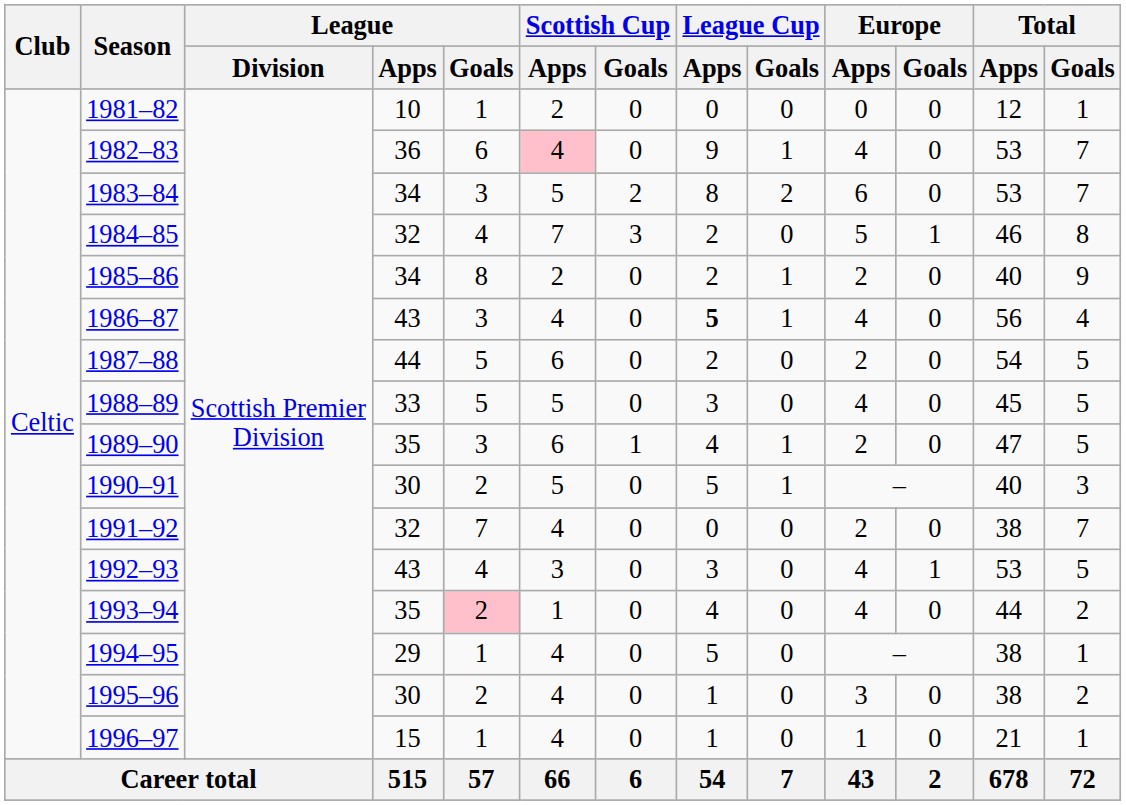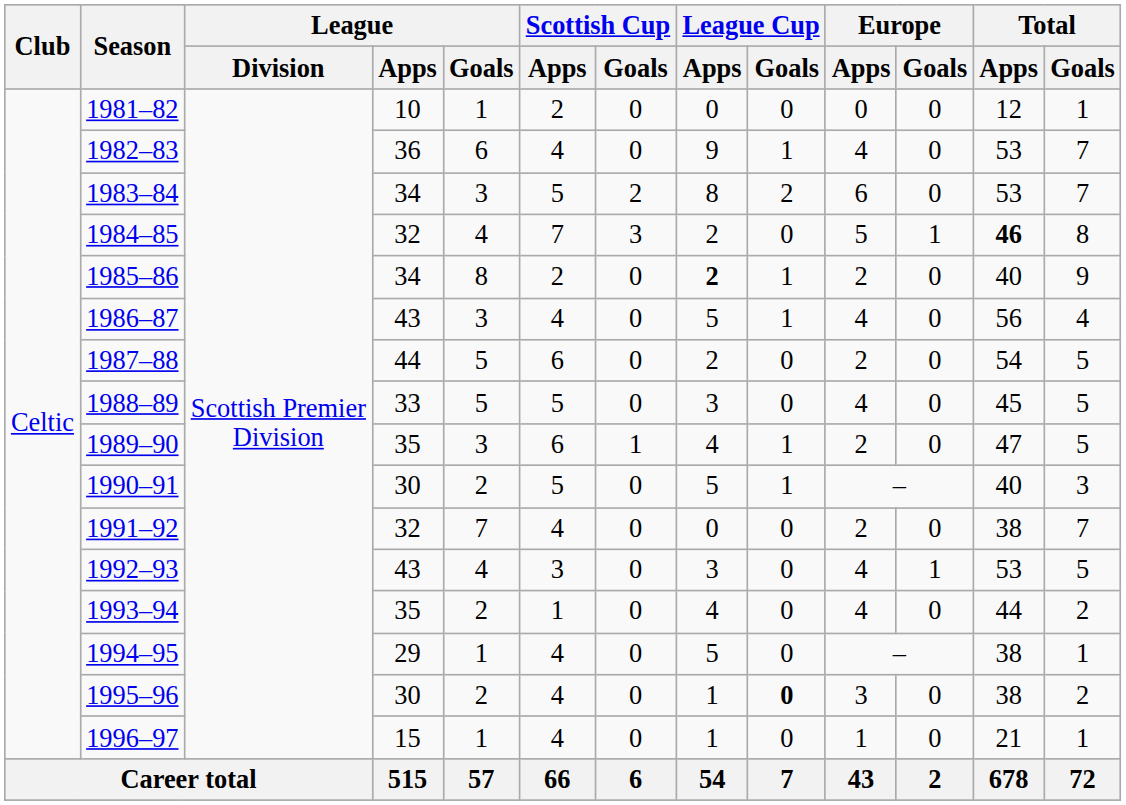(557, 151) pink background -> (557, 151) no background
(1009, 234) normal -> (1009, 234) bold
(712, 276) normal -> (712, 276) bold
(712, 318) bold -> (712, 318) normal
(481, 611) pink background -> (481, 611) no background
(787, 695) normal -> (787, 695) bold
